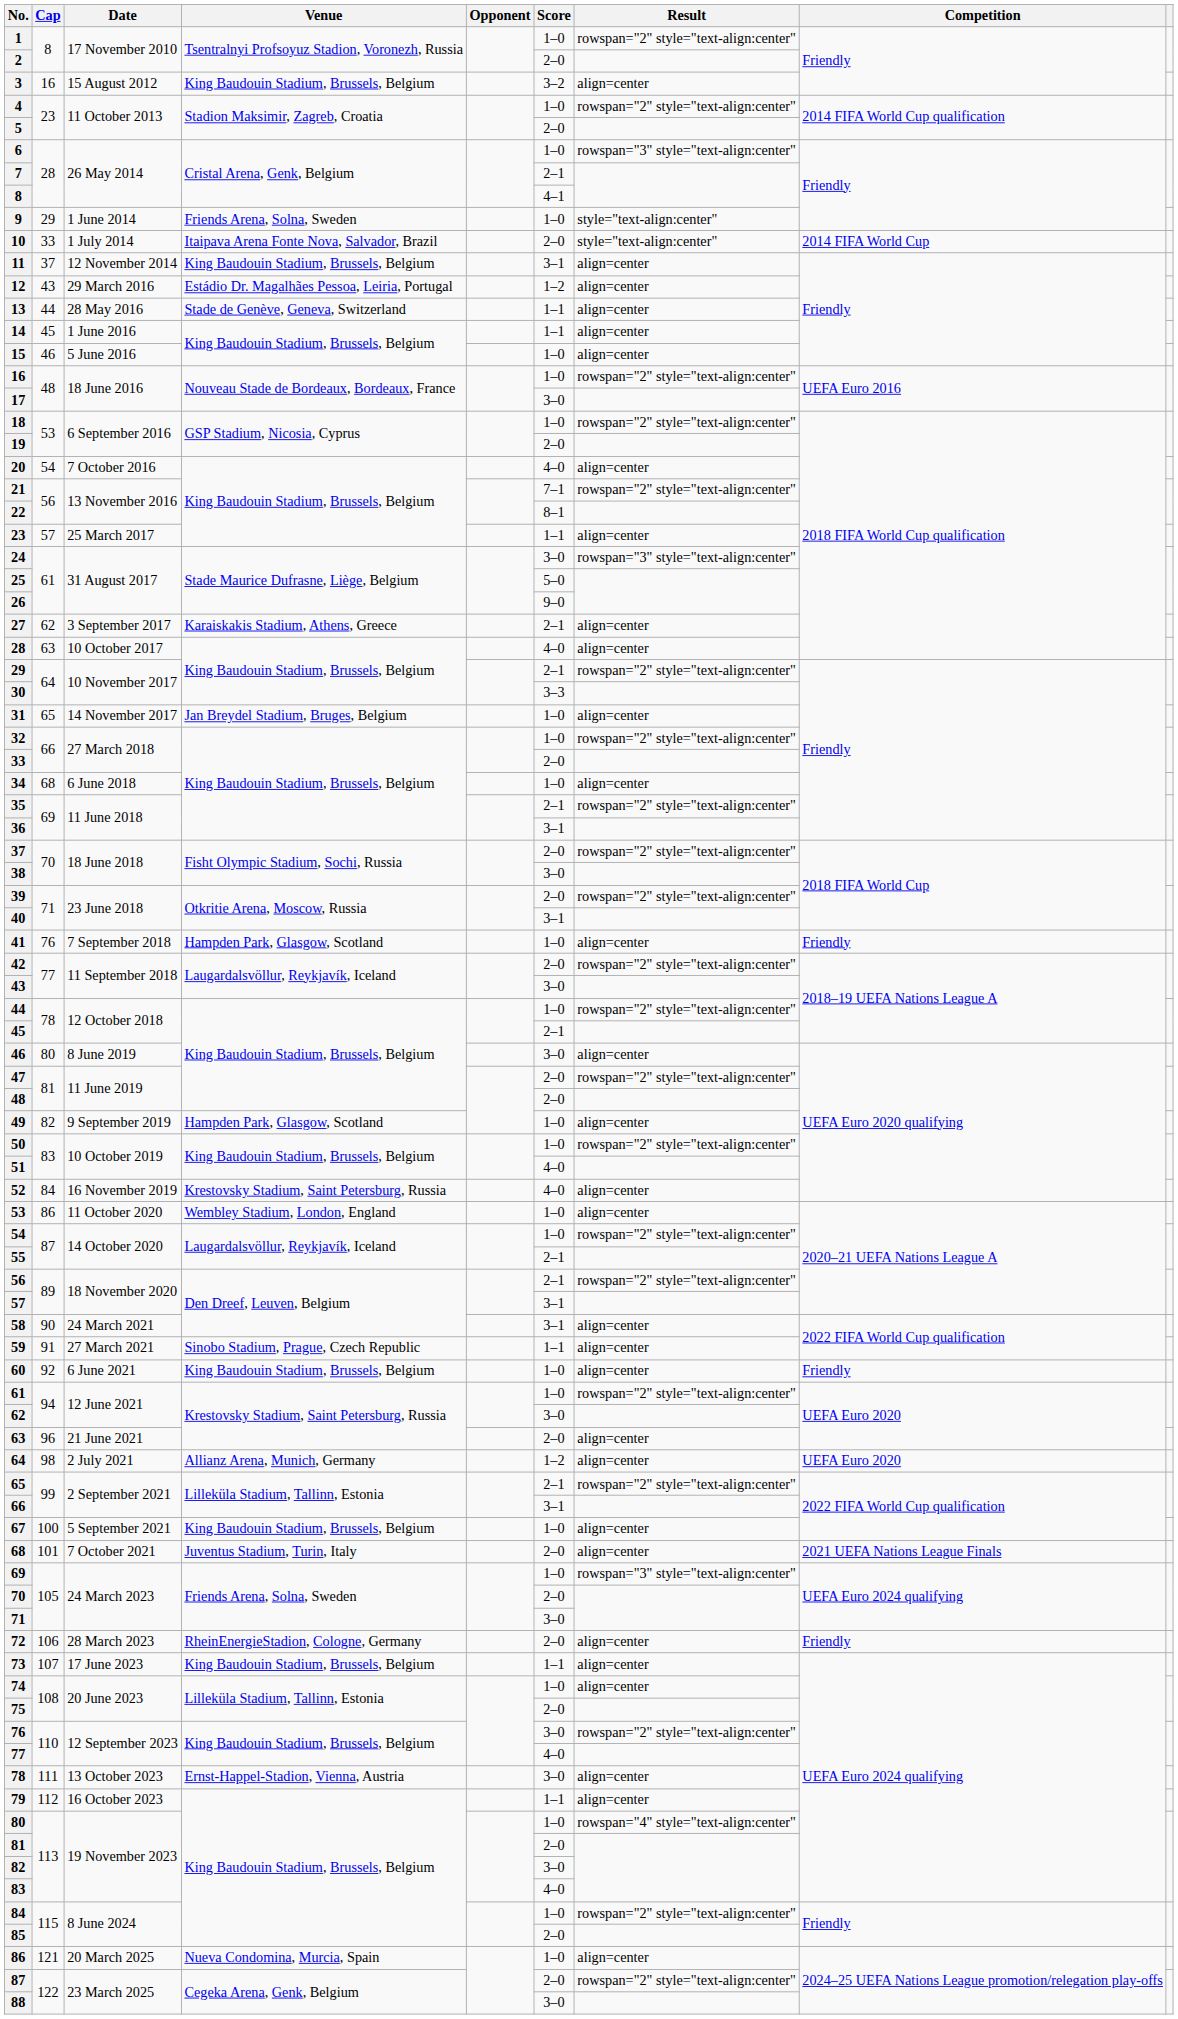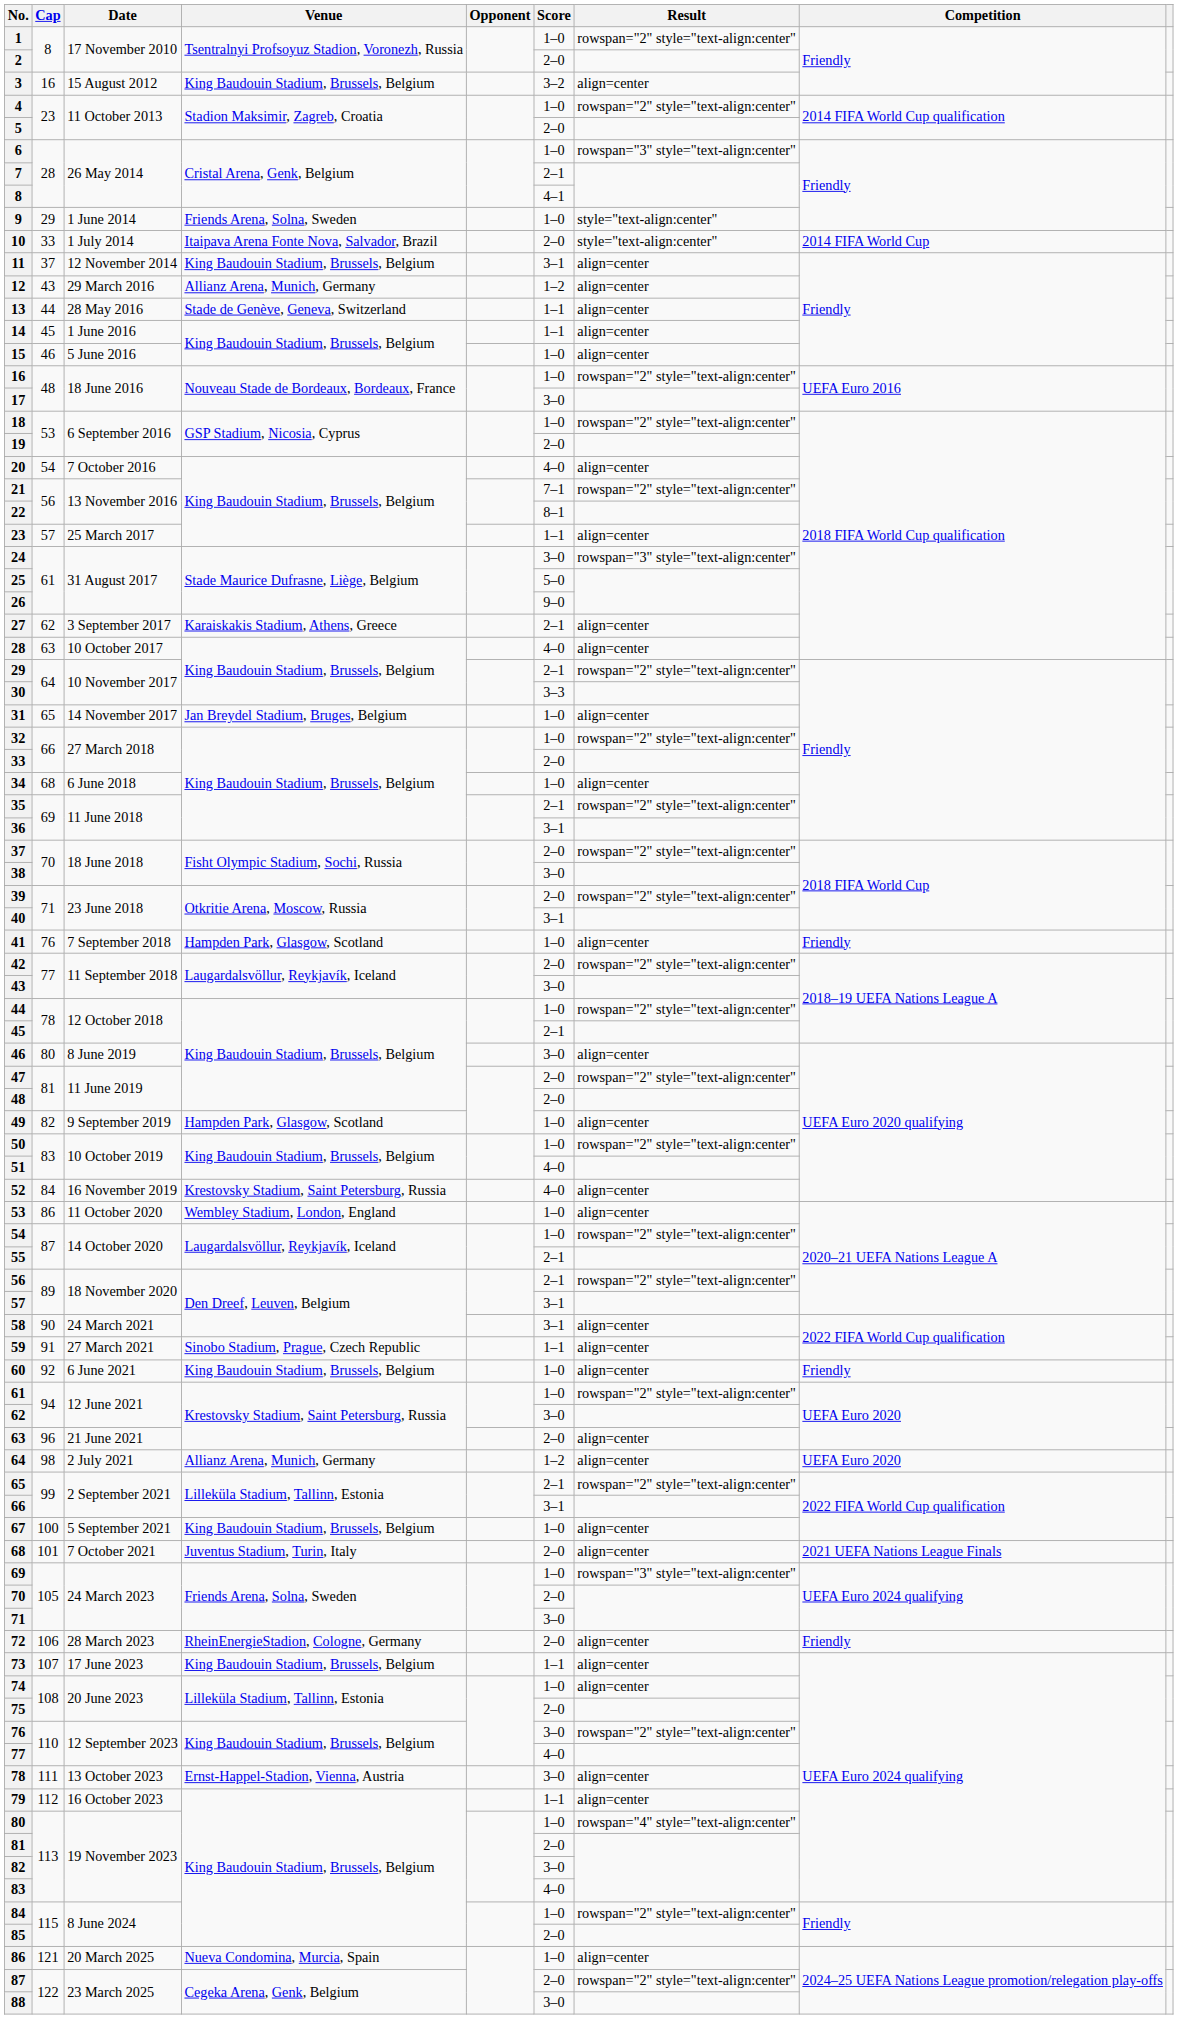(319, 286) Estádio Dr. Magalhães Pessoa, Leiria, Portugal -> (280, 286) Allianz Arena, Munich, Germany
